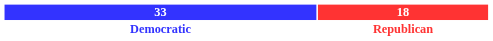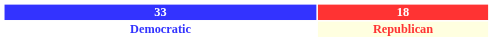(403, 29) no background -> (403, 29) lightyellow background
